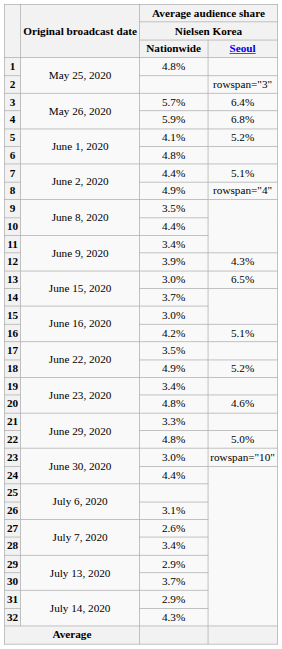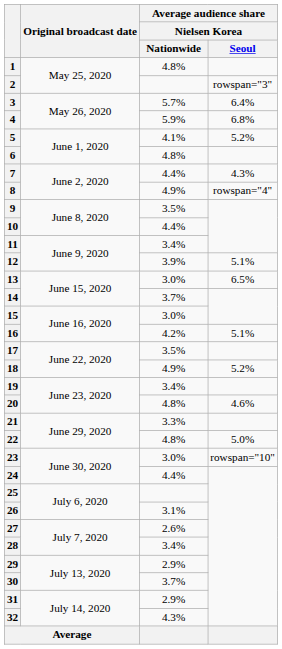(243, 173) 5.1% -> (243, 173) 4.3%
(243, 262) 4.3% -> (243, 262) 5.1%
